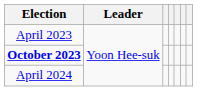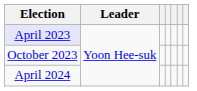(44, 34) no background -> (42, 34) lavender background
(44, 55) bold -> (42, 55) normal
